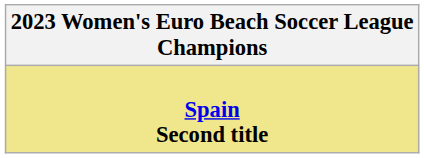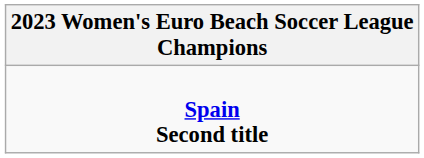(212, 121) khaki background -> (212, 121) no background
